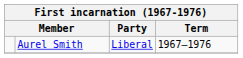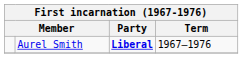(132, 45) normal -> (132, 45) bold
